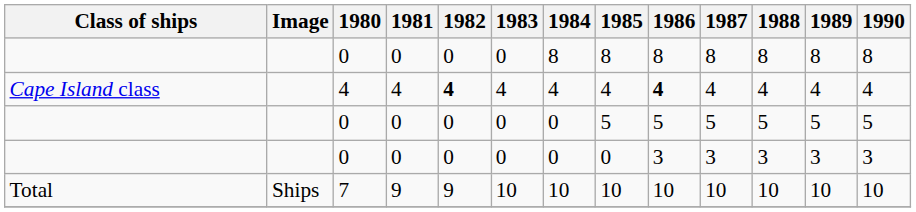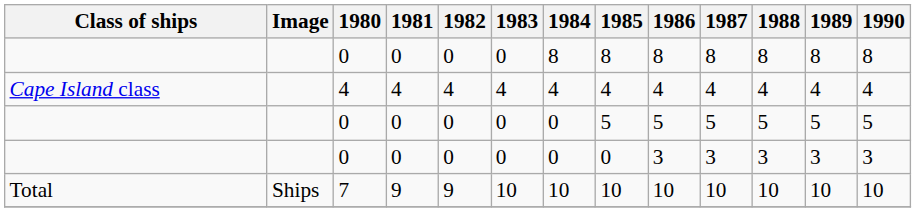(449, 88) bold -> (449, 88) normal
(658, 88) bold -> (658, 88) normal
